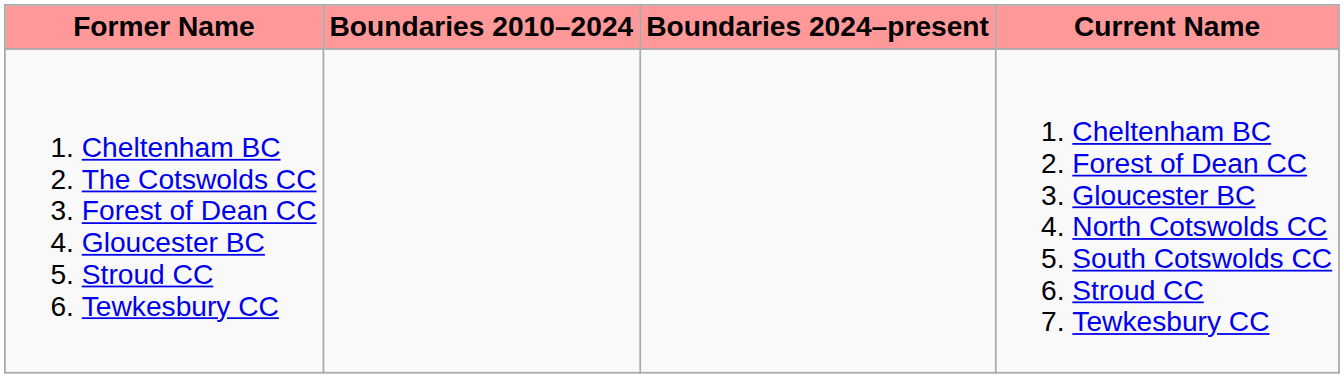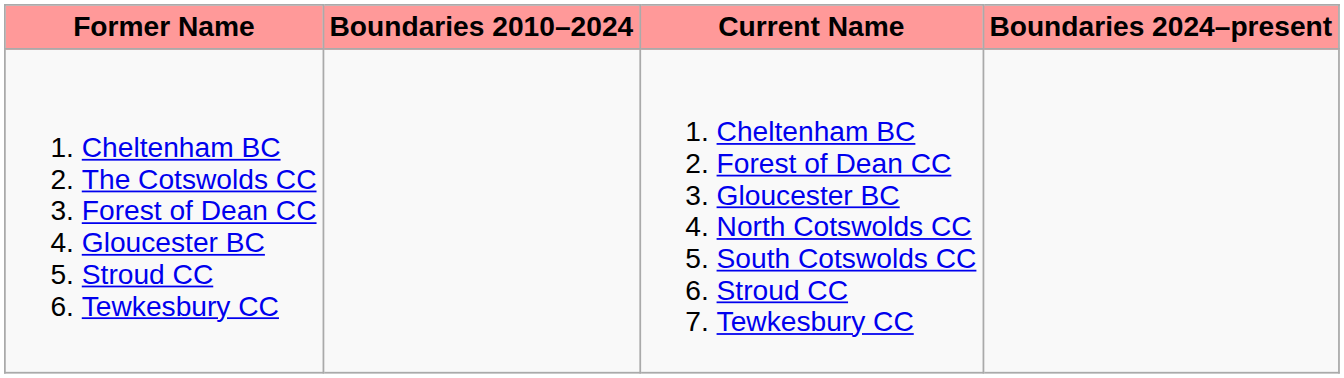columns swapped: (1167, 26) <-> (818, 26)
